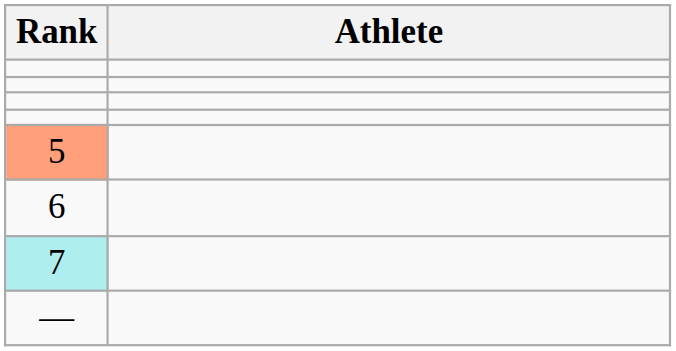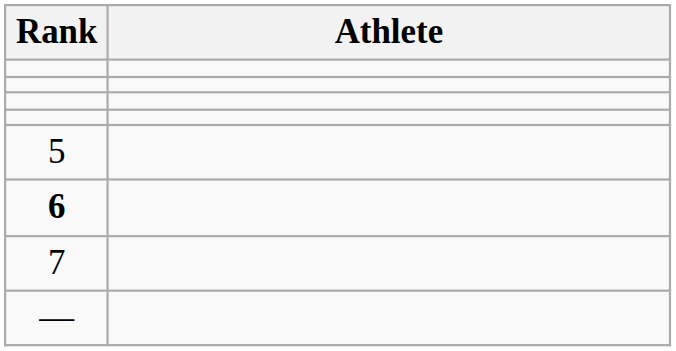(57, 151) lightsalmon background -> (57, 151) no background
(57, 207) normal -> (57, 207) bold
(57, 262) paleturquoise background -> (57, 262) no background
